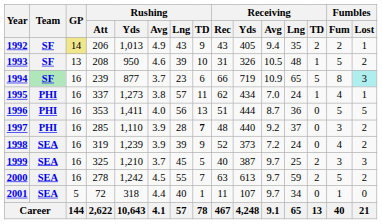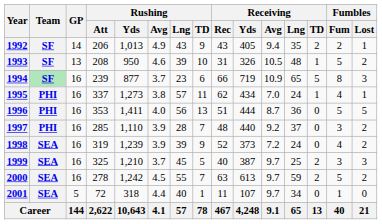(76, 45) khaki background -> (76, 45) no background
(364, 78) paleturquoise background -> (364, 78) no background
(202, 128) bold -> (202, 128) normal
